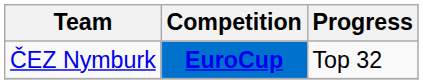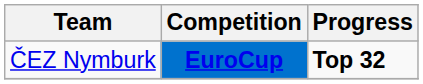(347, 59) normal -> (349, 59) bold
